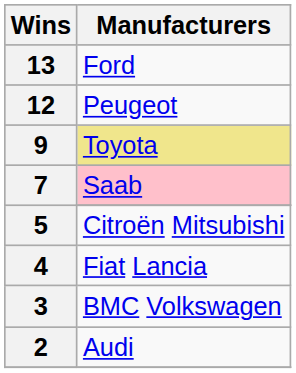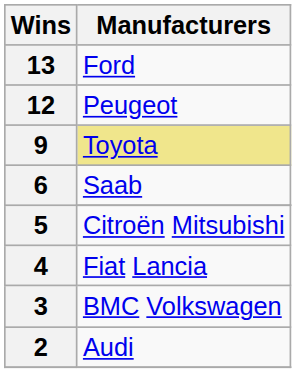(41, 186) 7 -> (41, 186) 6
(113, 186) pink background -> (113, 186) no background
